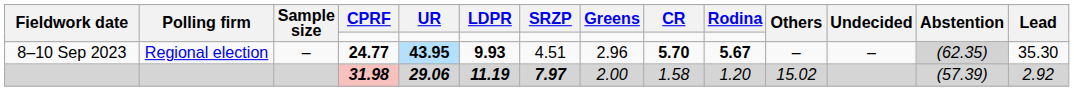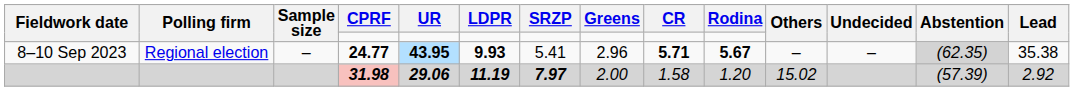(550, 53) 4.51 -> (550, 53) 5.41
(674, 53) 5.70 -> (674, 53) 5.71
(1038, 53) 35.30 -> (1038, 53) 35.38
